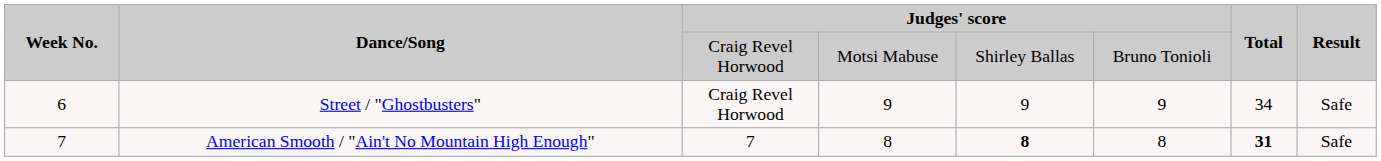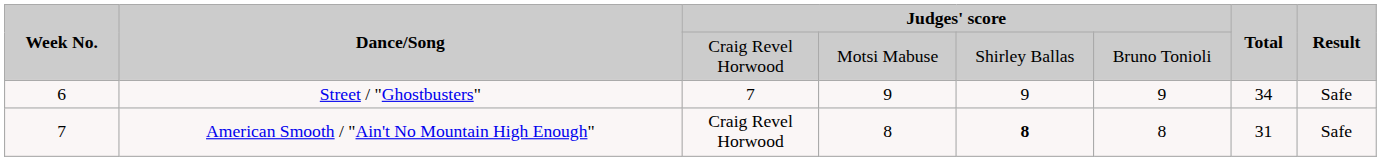(751, 103) Craig Revel Horwood -> (751, 94) 7
(751, 141) 7 -> (751, 131) Craig Revel Horwood
(1264, 141) bold -> (1264, 131) normal
